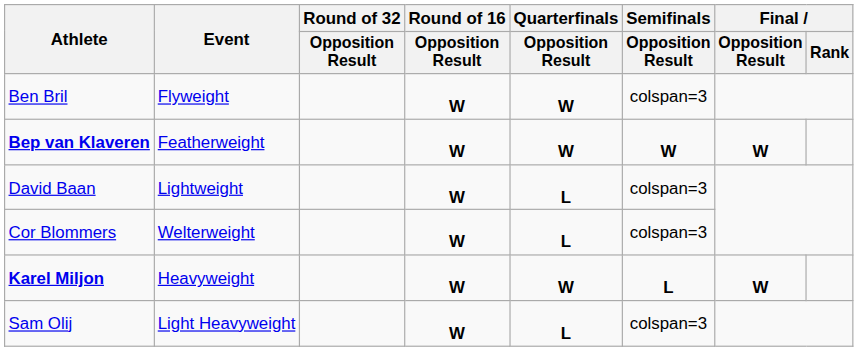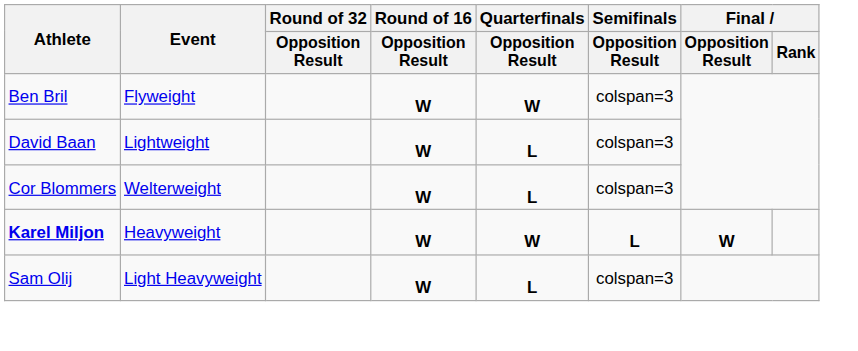- row: (79, 142)
